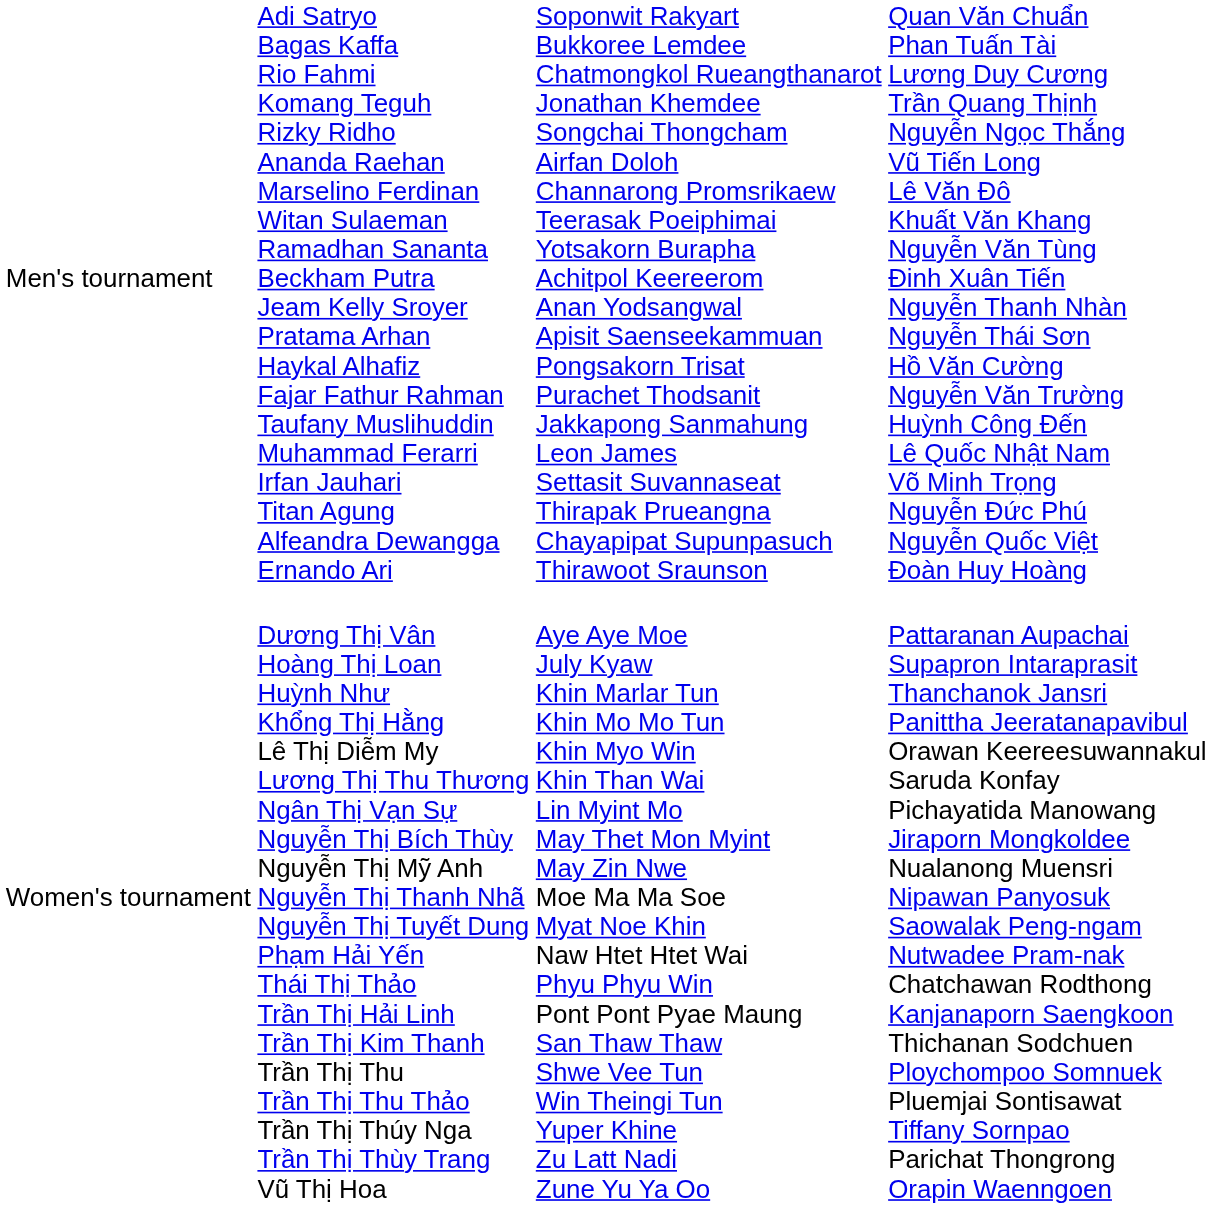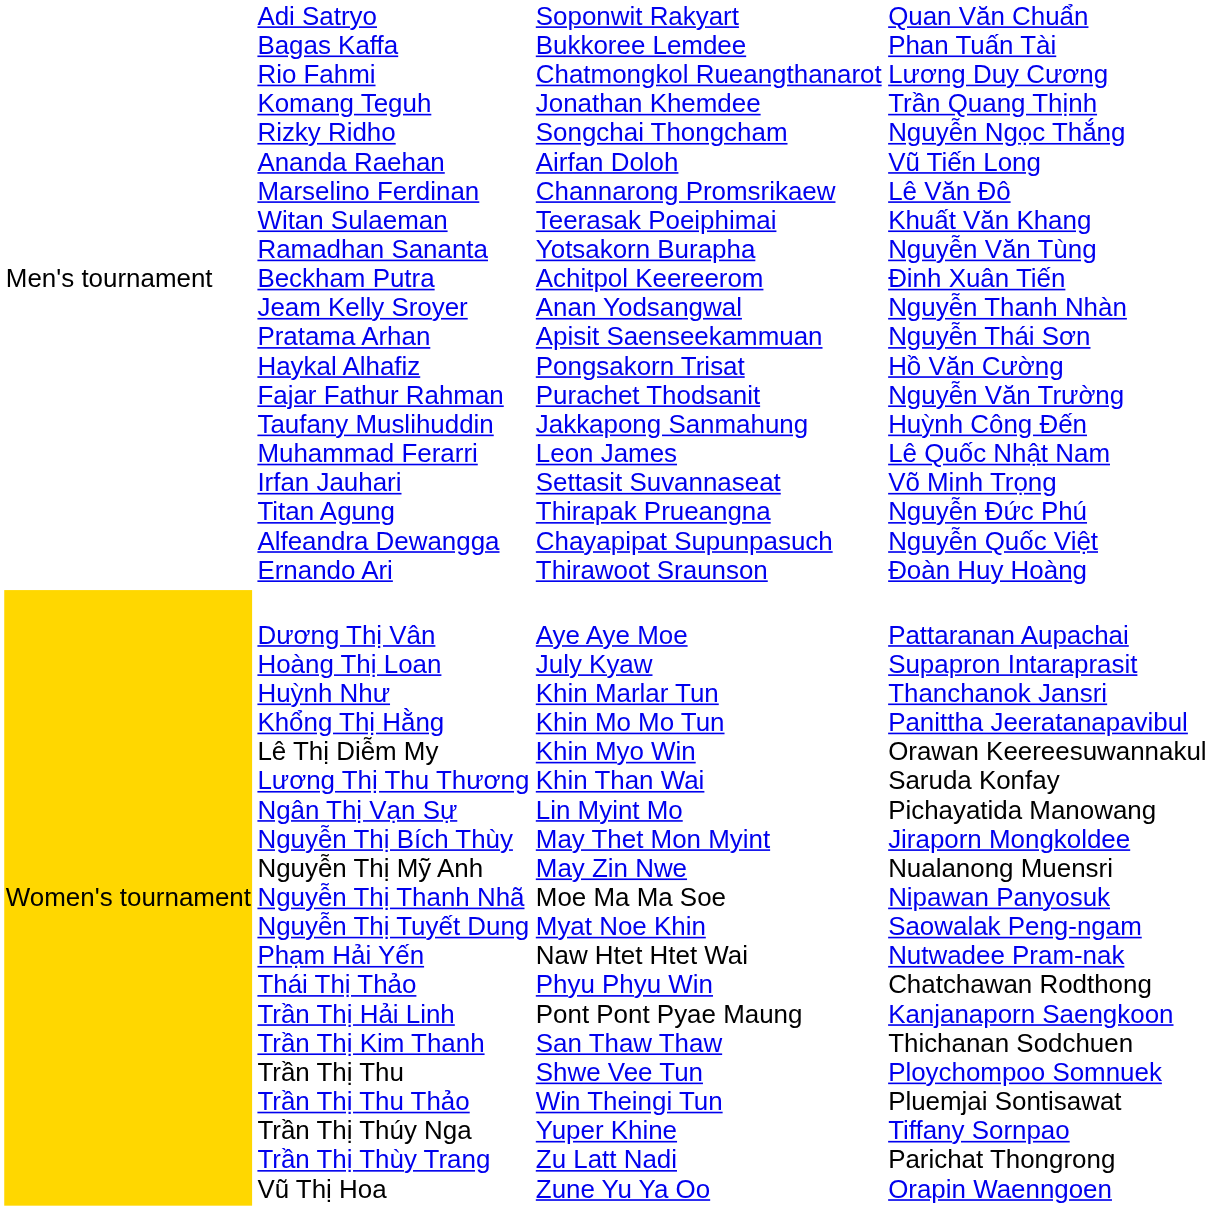(128, 897) no background -> (128, 897) gold background
